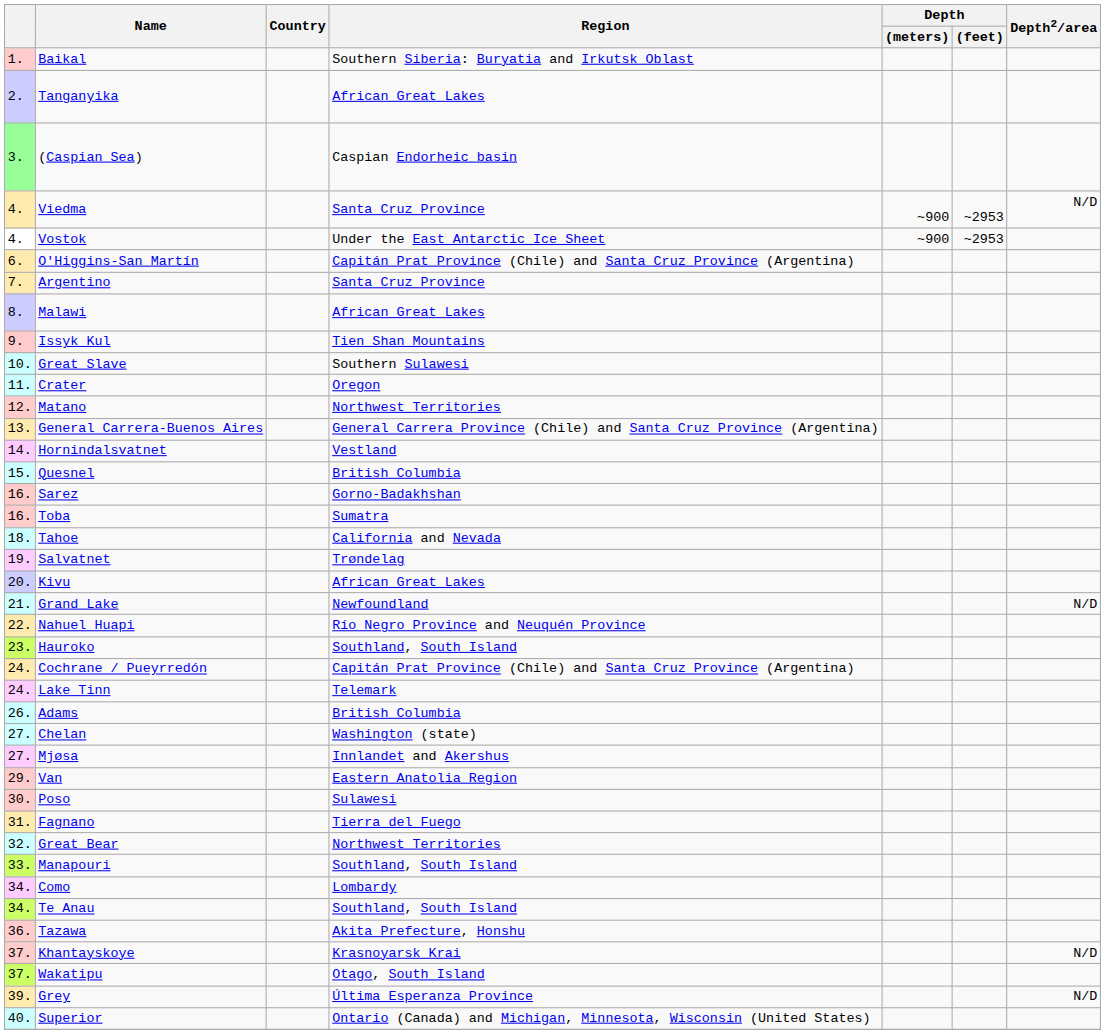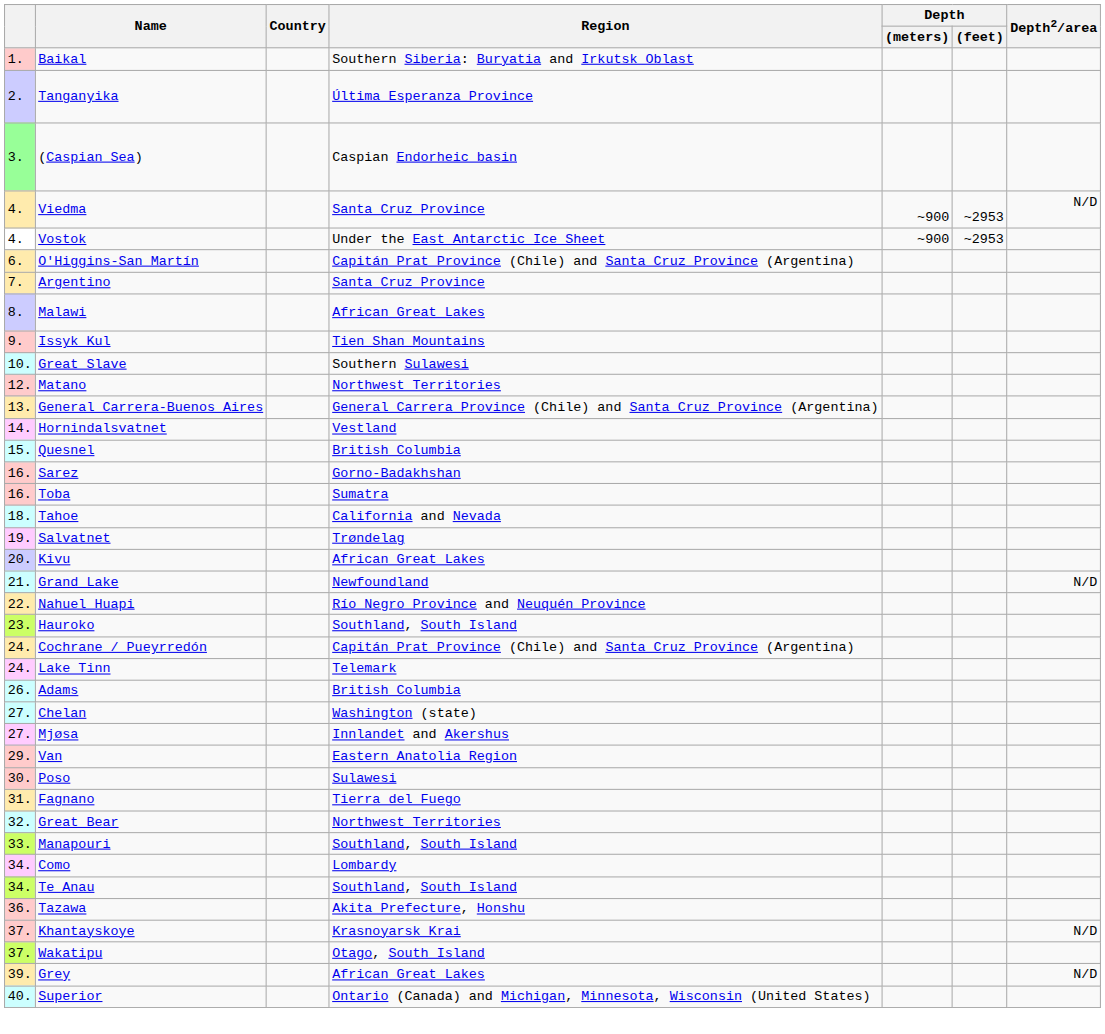(409, 96) African Great Lakes -> (433, 96) Última Esperanza Province
- row: (62, 385)
(433, 997) Última Esperanza Province -> (409, 975) African Great Lakes
